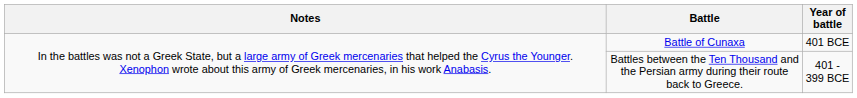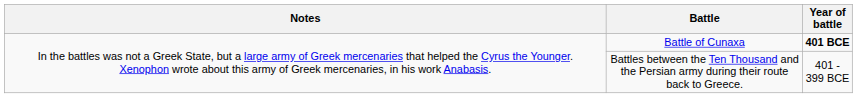(828, 42) normal -> (828, 42) bold
